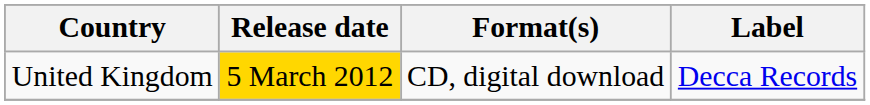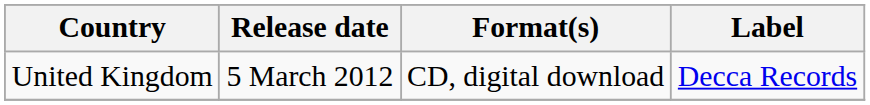(310, 75) gold background -> (310, 75) no background
